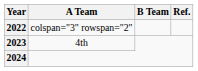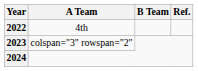(82, 27) colspan="3" rowspan="2" -> (82, 27) 4th
(82, 43) 4th -> (82, 43) colspan="3" rowspan="2"
